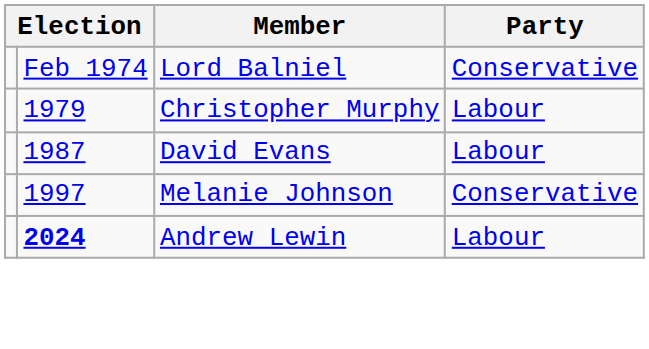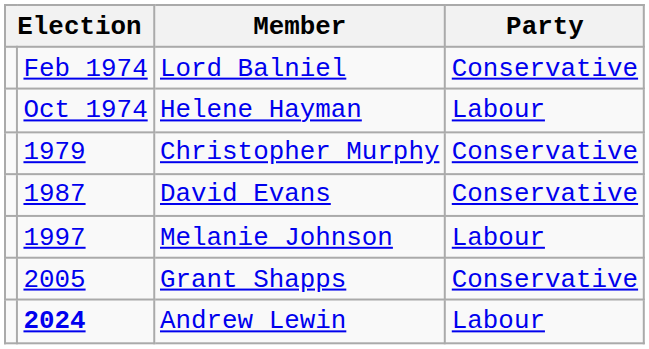+ row: (261, 110)
(498, 110) Labour -> (545, 153) Conservative
(498, 153) Labour -> (545, 195) Conservative
(545, 195) Conservative -> (498, 237) Labour
+ row: (253, 279)
